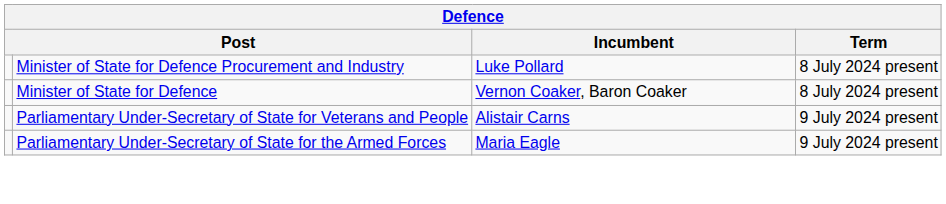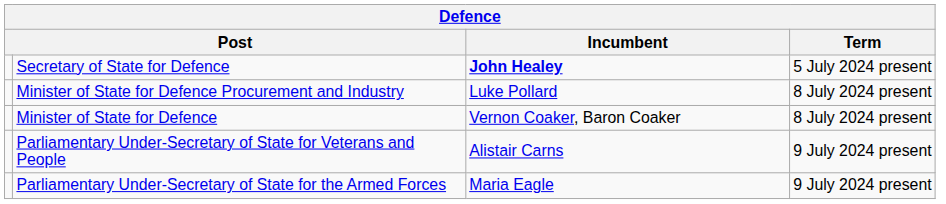+ row: (123, 67)
